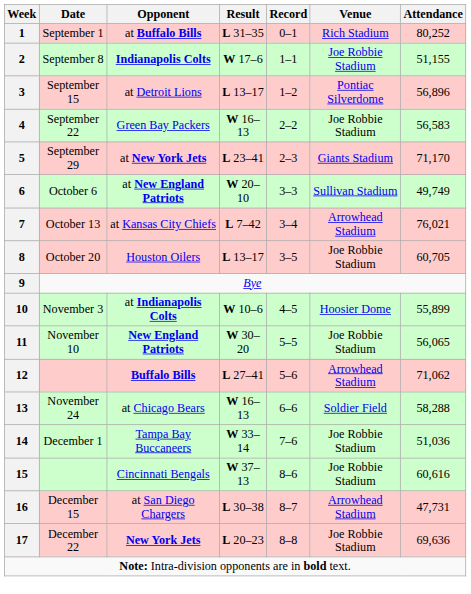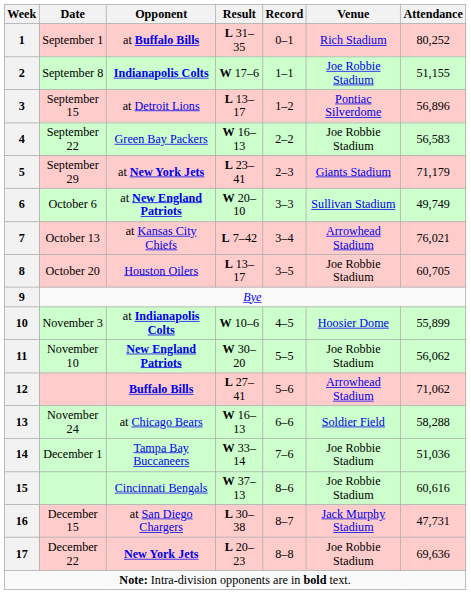(433, 158) 71,170 -> (433, 172) 71,179
(433, 342) 56,065 -> (433, 356) 56,062
(355, 507) Arrowhead Stadium -> (353, 521) Jack Murphy Stadium
